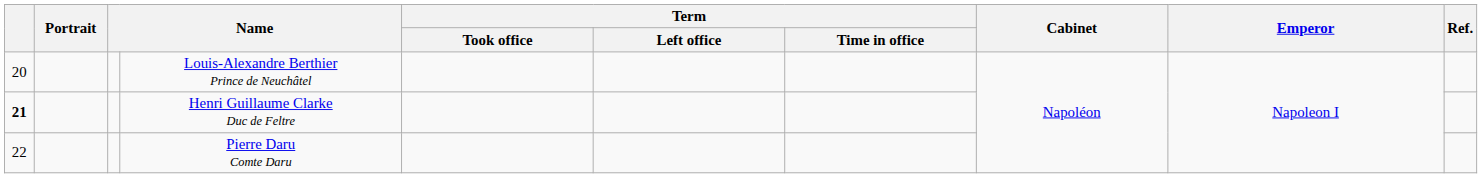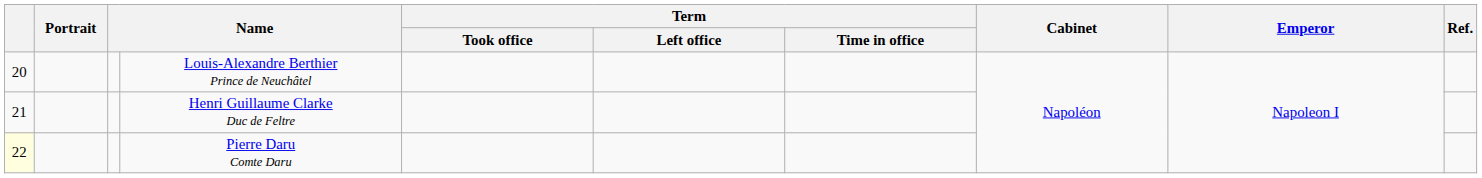(19, 112) bold -> (19, 112) normal
(19, 152) no background -> (19, 152) lightyellow background
